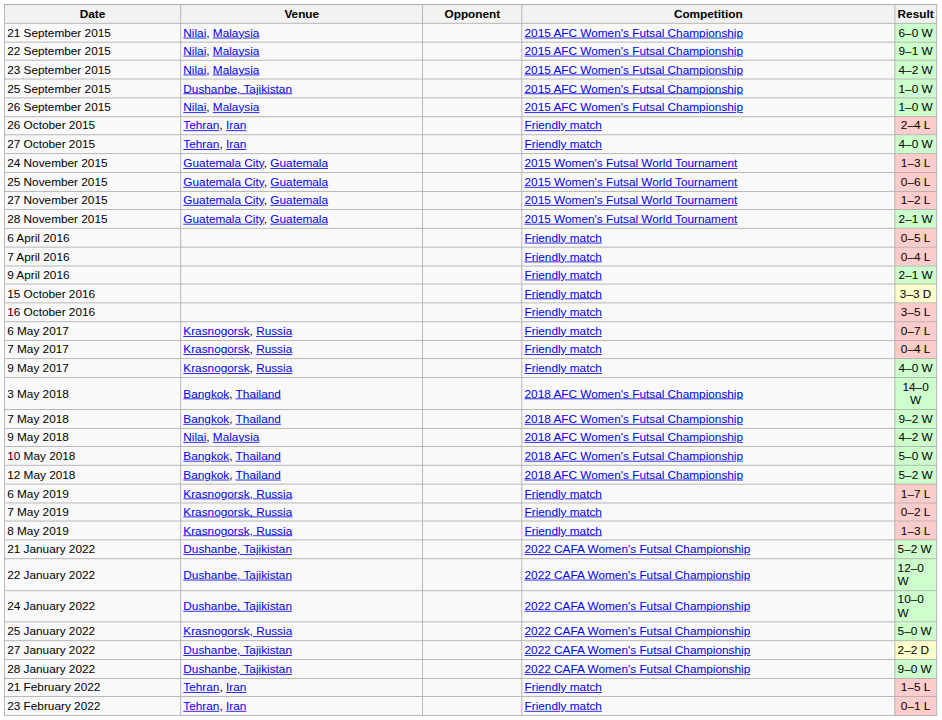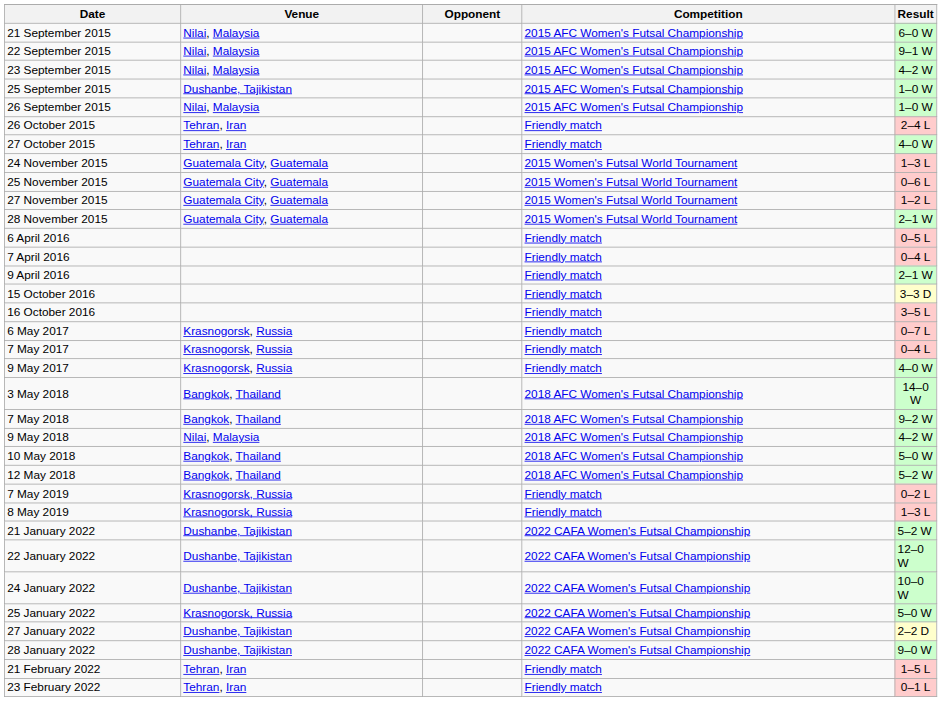- row: (38, 494)
